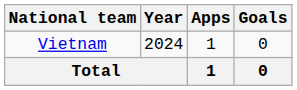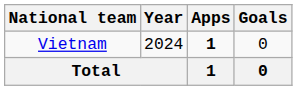(211, 45) normal -> (211, 45) bold
